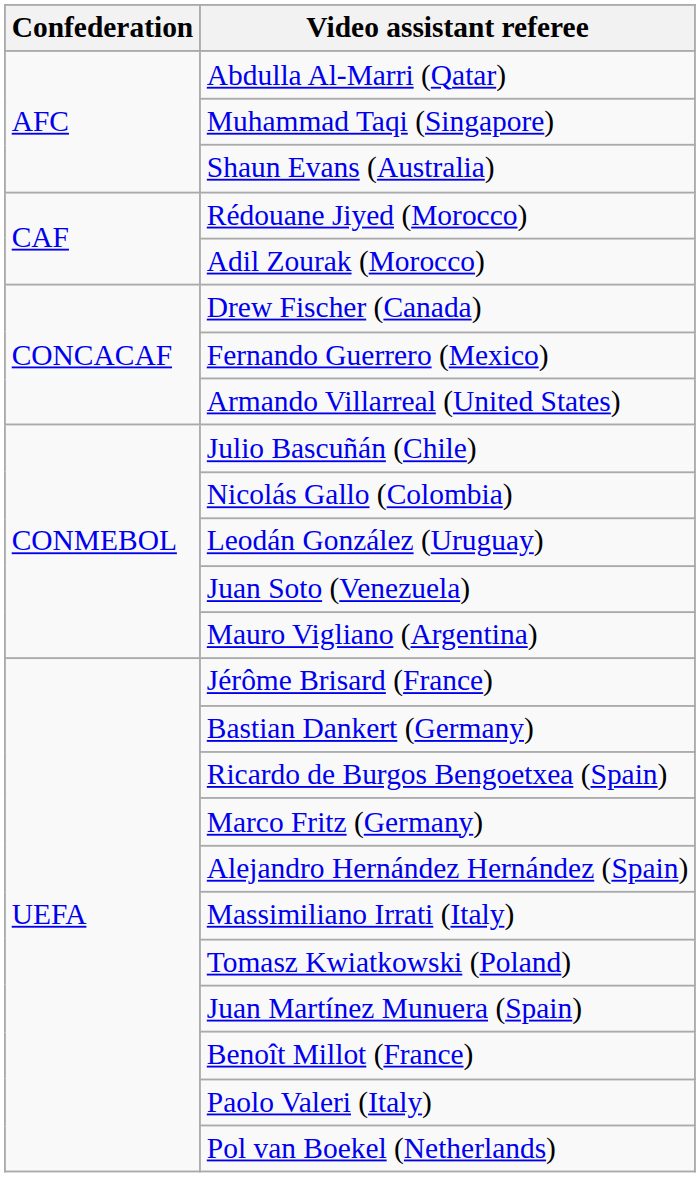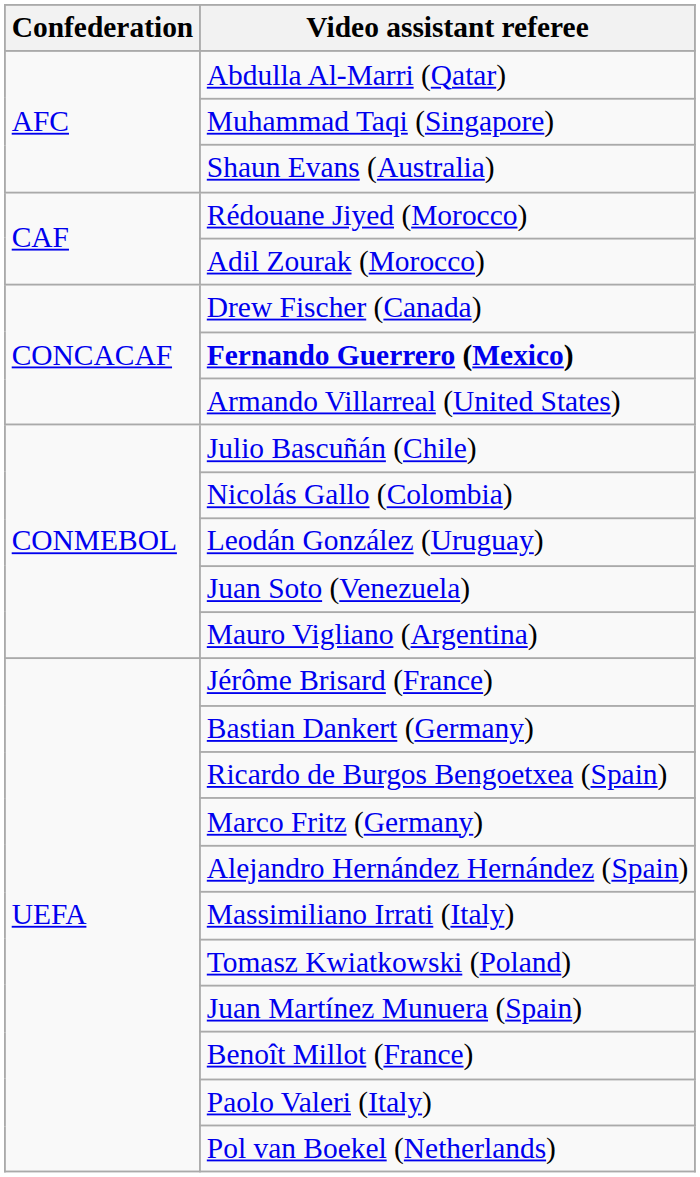(378, 354) normal -> (390, 354) bold
